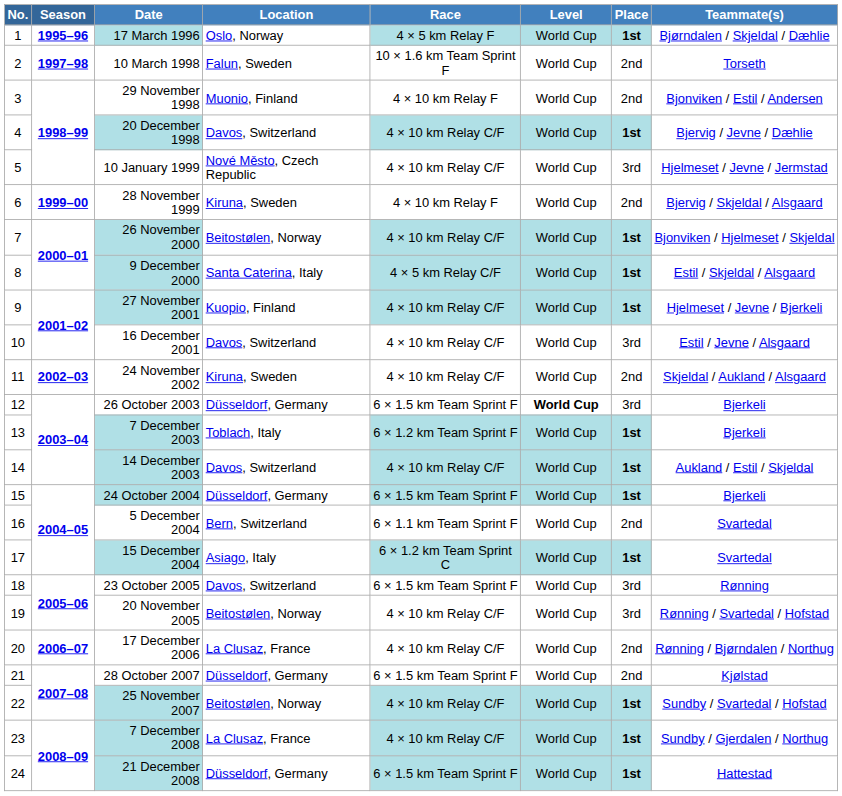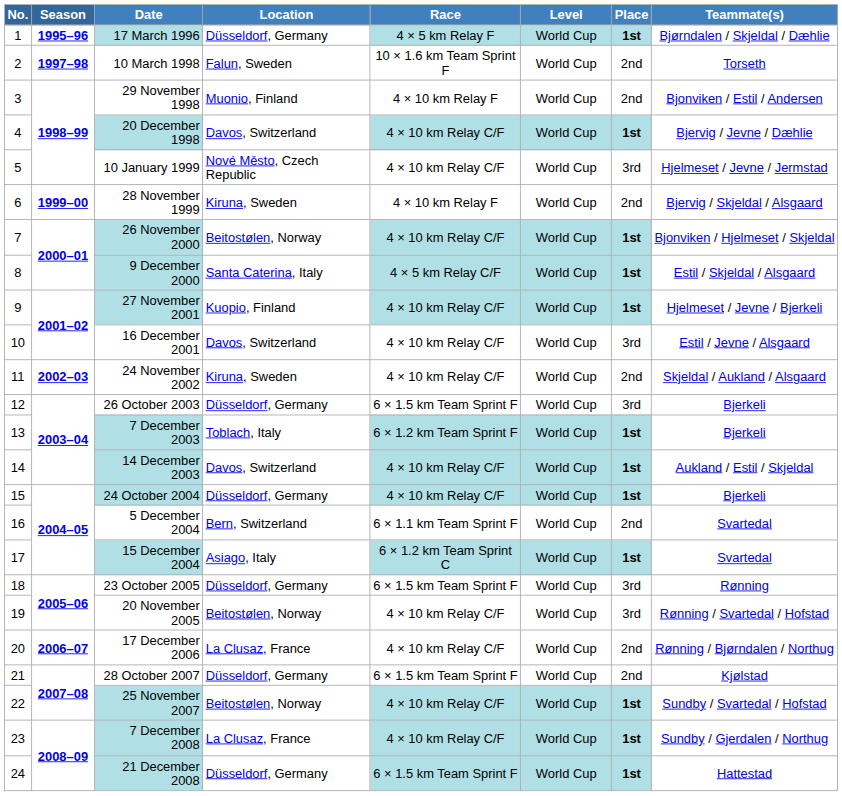(244, 35) Oslo, Norway -> (267, 35) Düsseldorf, Germany
(566, 405) bold -> (566, 405) normal
(445, 495) 6 × 1.5 km Team Sprint F -> (445, 495) 4 × 10 km Relay C/F
(261, 585) Davos, Switzerland -> (267, 585) Düsseldorf, Germany
